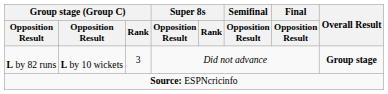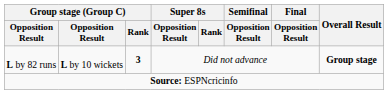(138, 60) normal -> (138, 60) bold
